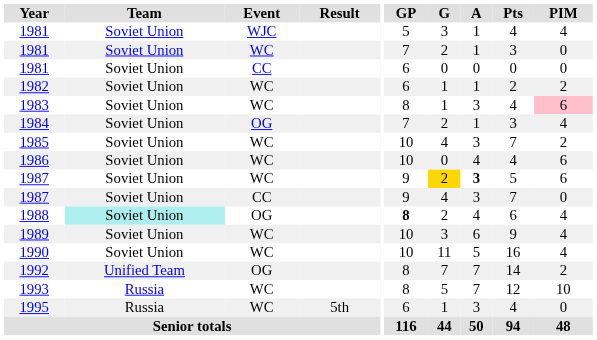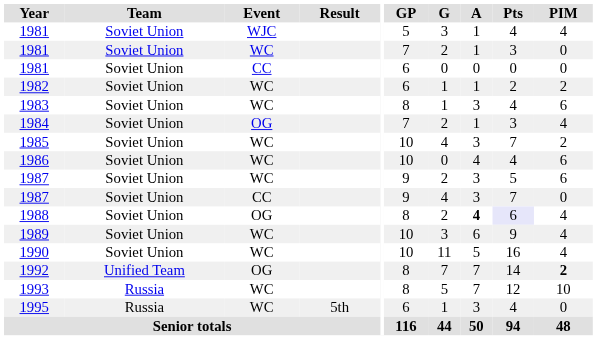(563, 105) pink background -> (563, 105) no background
(444, 178) gold background -> (444, 178) no background
(476, 178) bold -> (476, 178) normal
(144, 215) paleturquoise background -> (144, 215) no background
(406, 215) bold -> (406, 215) normal
(476, 215) normal -> (476, 215) bold
(513, 215) no background -> (513, 215) lavender background
(563, 270) normal -> (563, 270) bold
